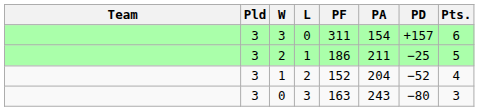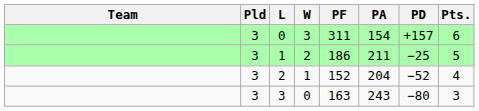columns swapped: (282, 15) <-> (307, 15)
